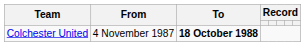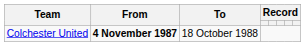(133, 33) normal -> (135, 33) bold
(218, 33) bold -> (220, 33) normal
